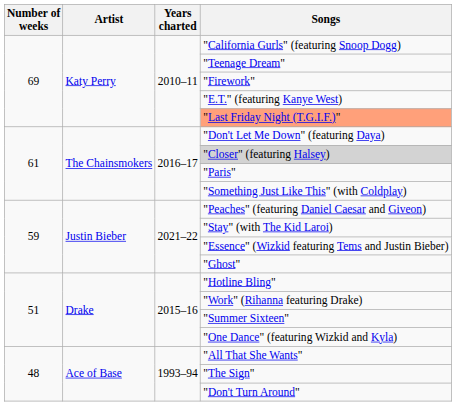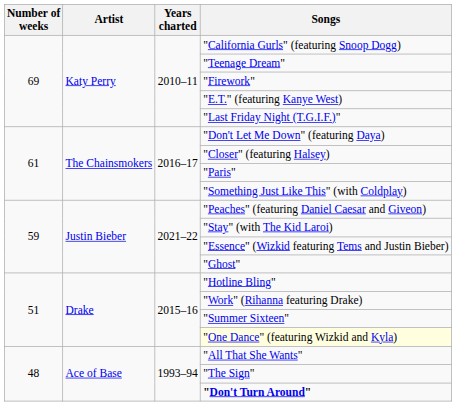(272, 117) lightsalmon background -> (272, 117) no background
(266, 154) lightgrey background -> (266, 154) no background
(300, 337) no background -> (300, 337) lightyellow background
(252, 391) normal -> (257, 391) bold
